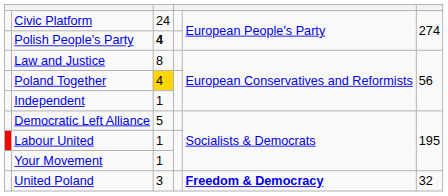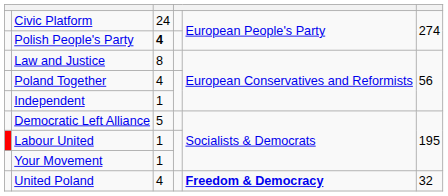(160, 81) gold background -> (160, 81) no background
(160, 181) 3 -> (160, 181) 4
